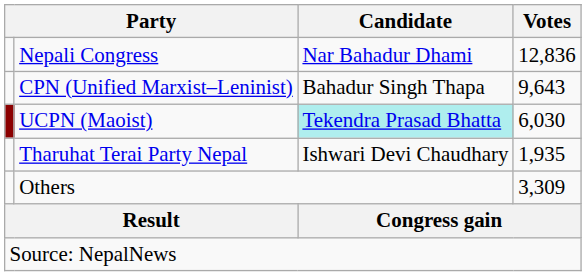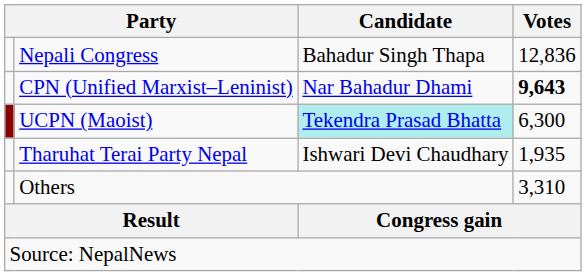(387, 54) Nar Bahadur Dhami -> (394, 54) Bahadur Singh Thapa
(394, 87) Bahadur Singh Thapa -> (387, 87) Nar Bahadur Dhami
(542, 87) normal -> (542, 87) bold
(542, 120) 6,030 -> (542, 120) 6,300
(542, 187) 3,309 -> (542, 187) 3,310
